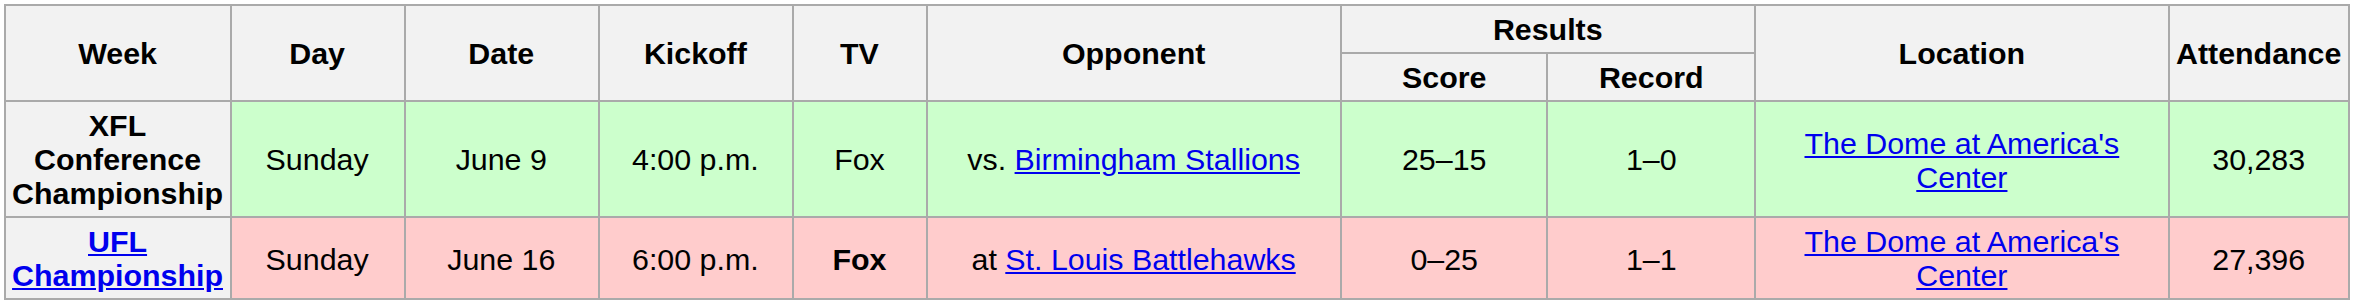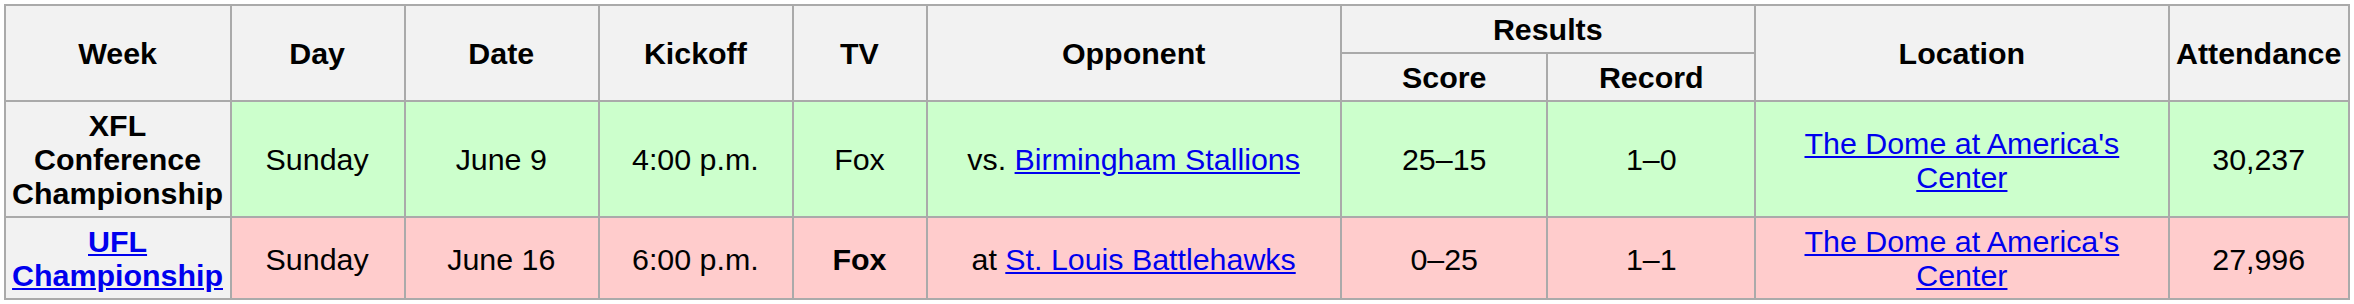(2259, 160) 30,283 -> (2259, 160) 30,237
(2259, 259) 27,396 -> (2259, 259) 27,996
